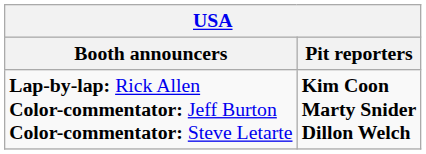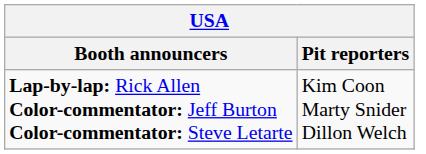(359, 109) bold -> (354, 109) normal
